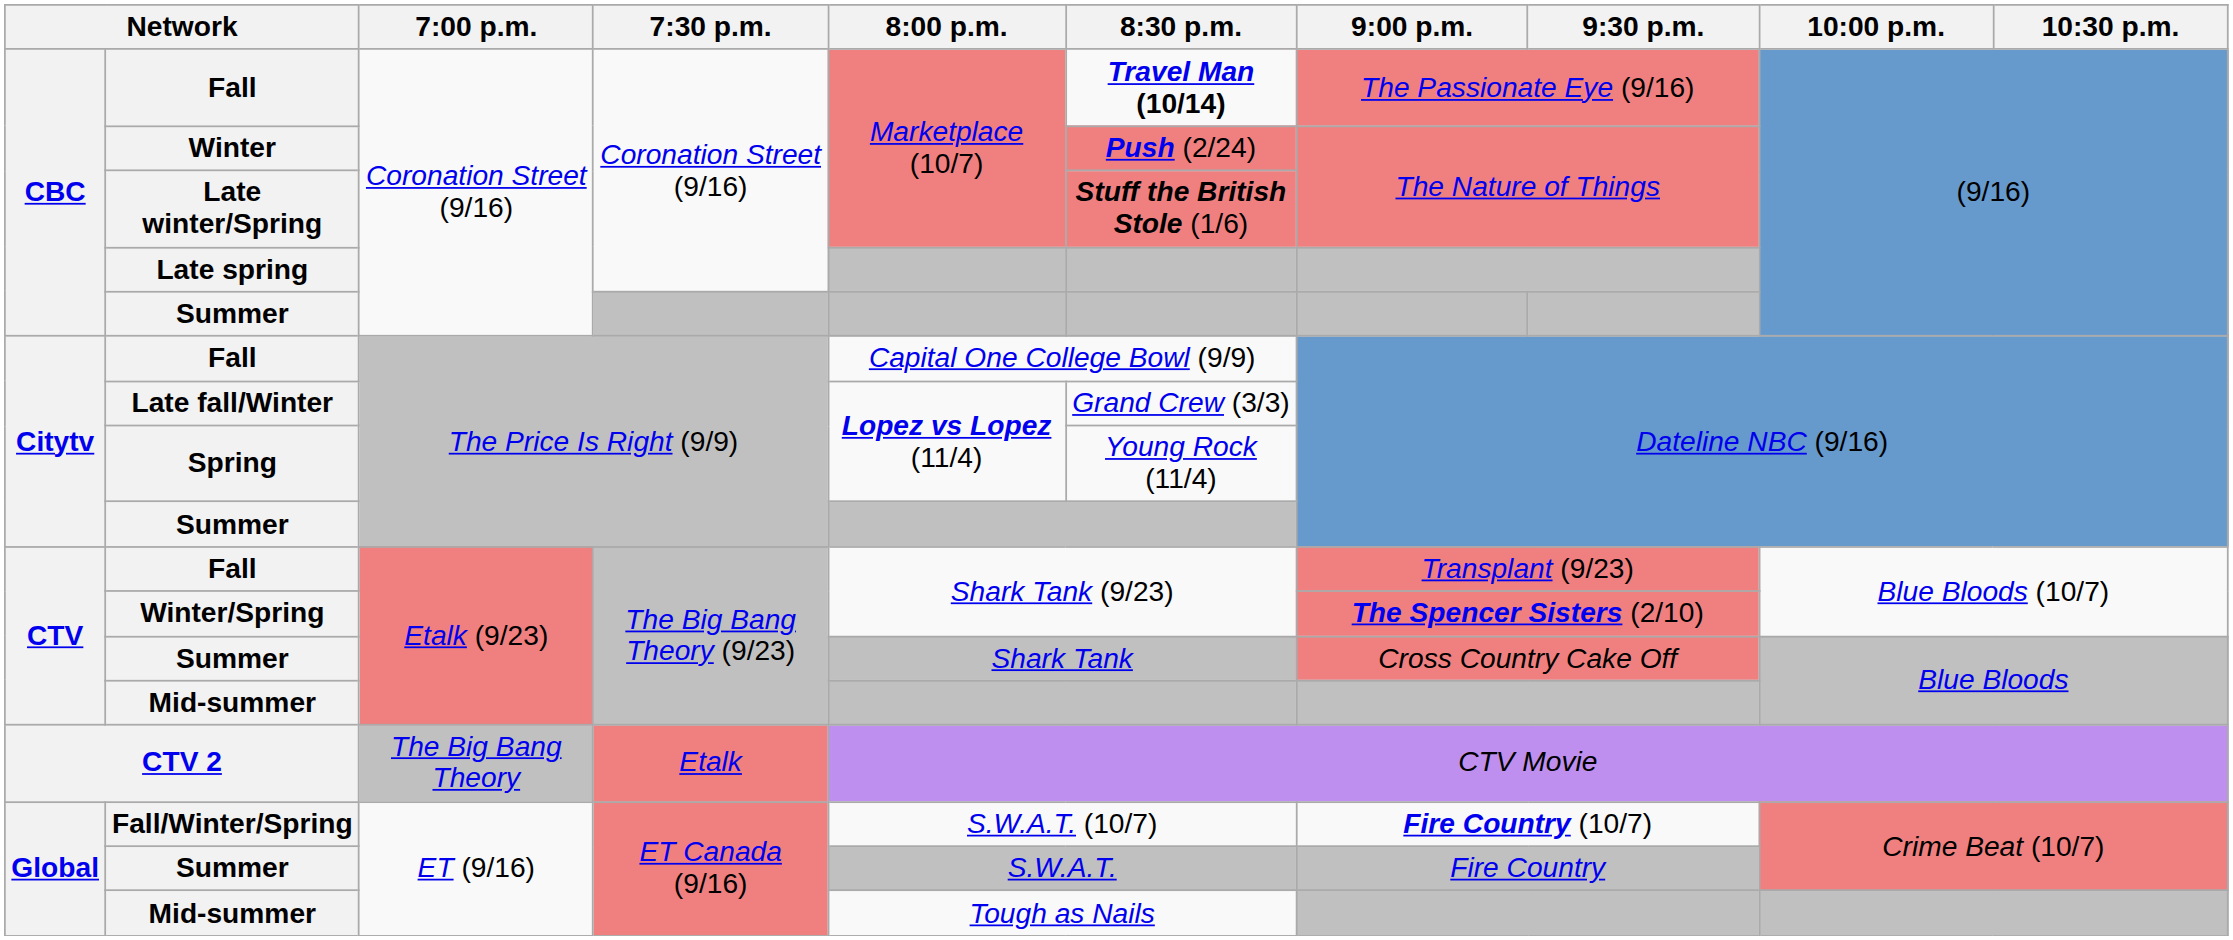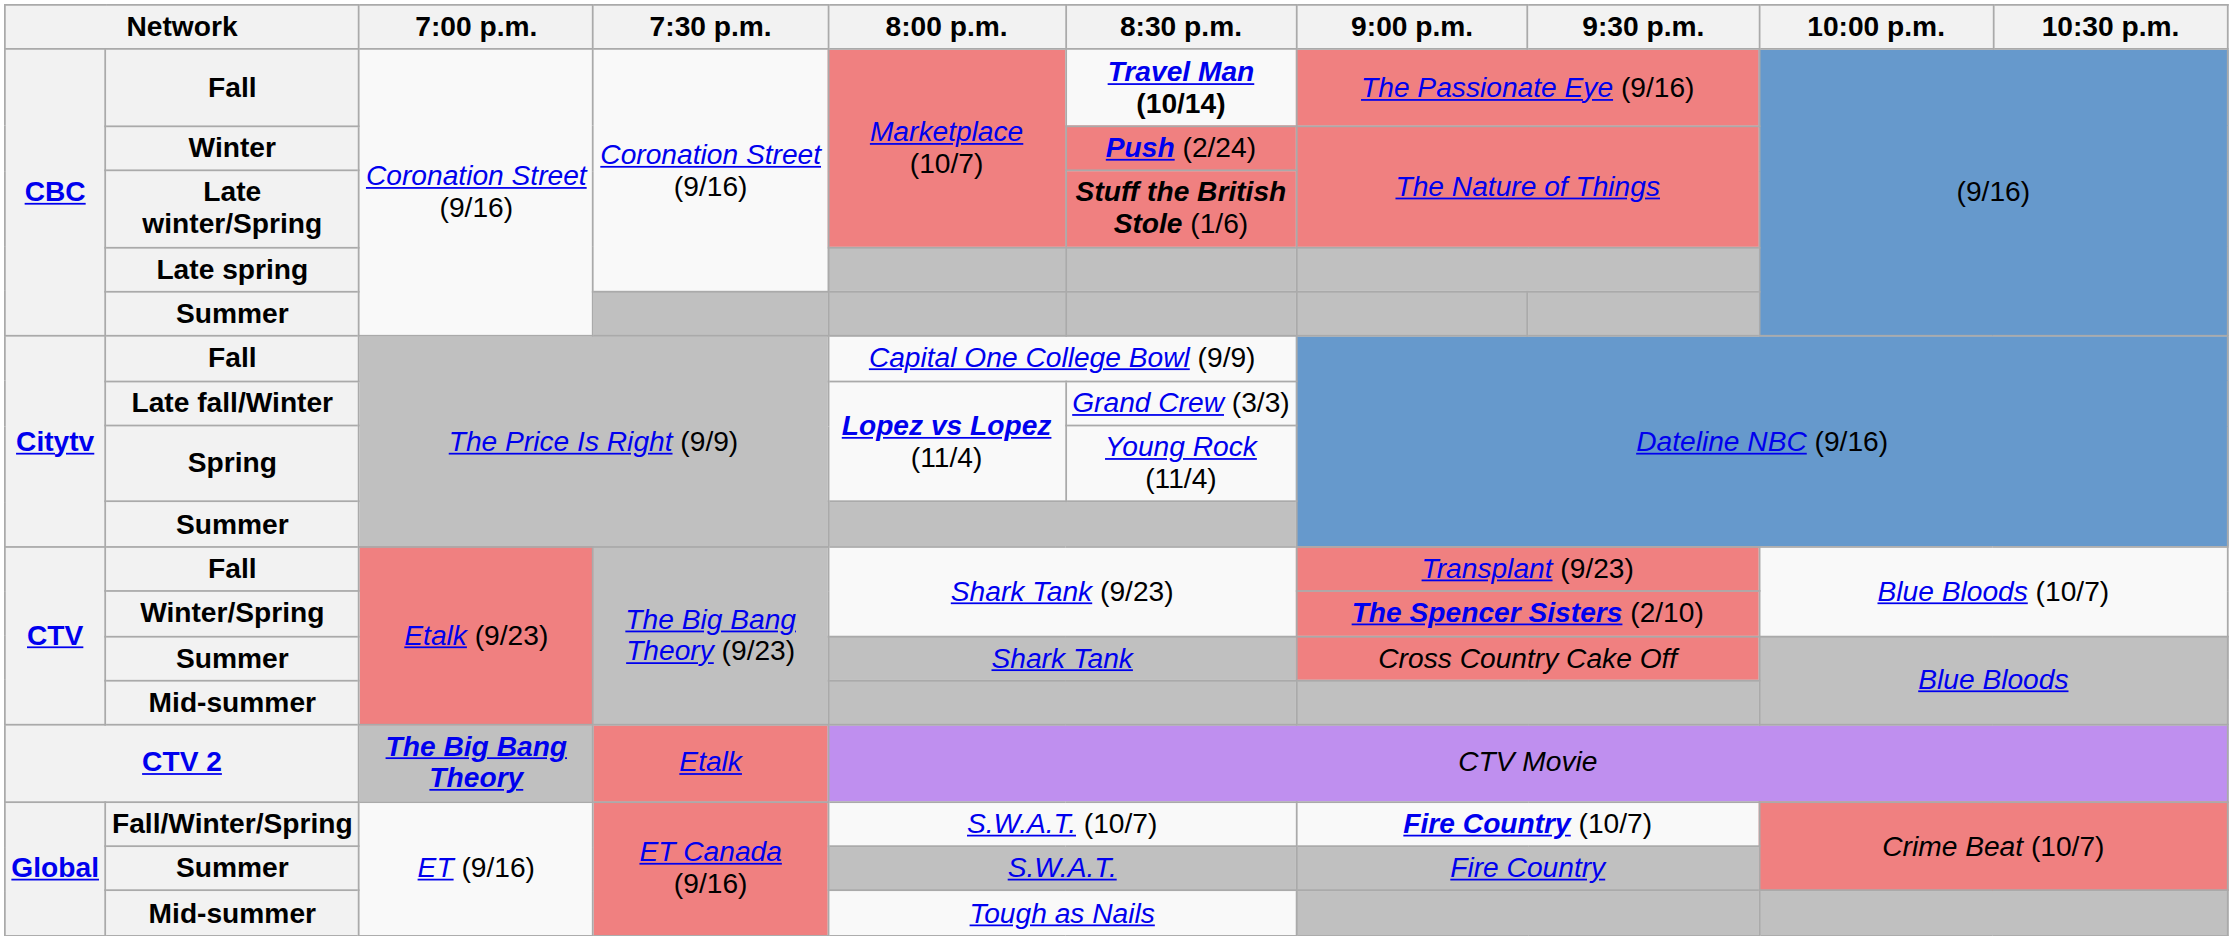(476, 762) normal -> (476, 762) bold
